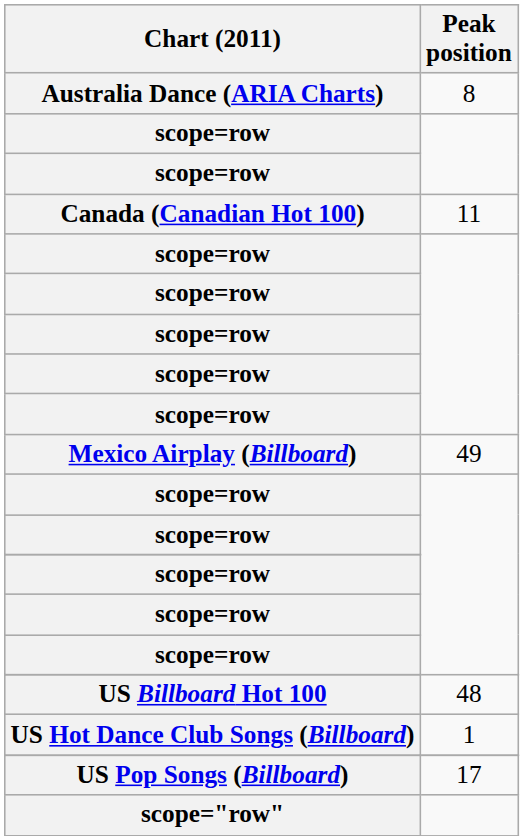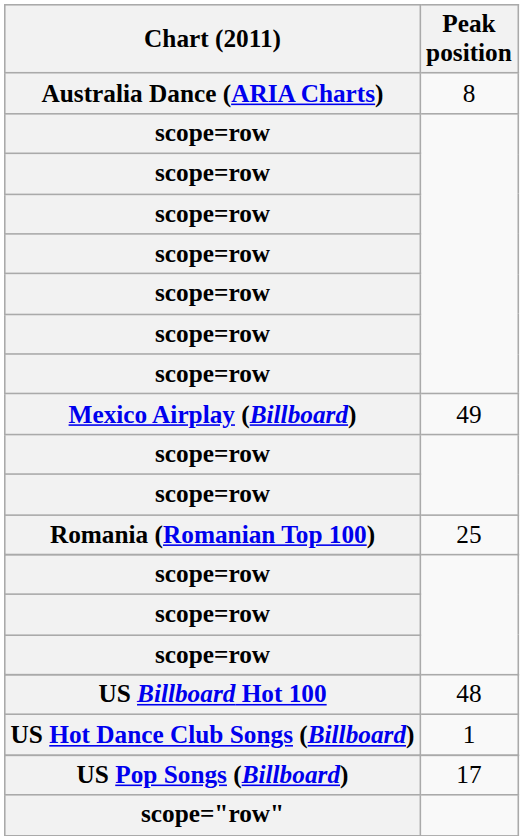- row: (213, 213)
+ row: (213, 534)
